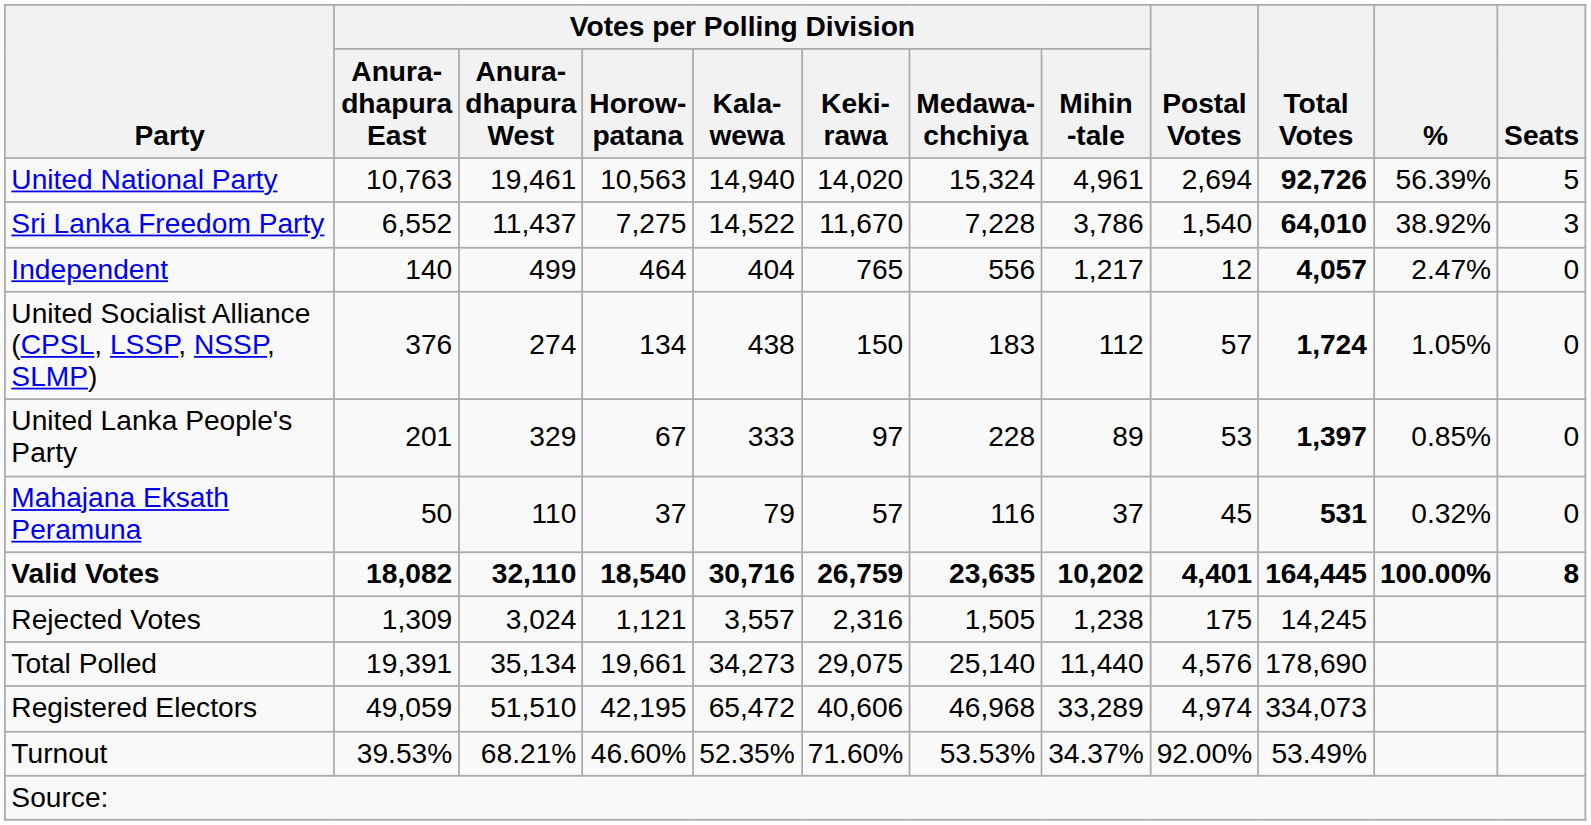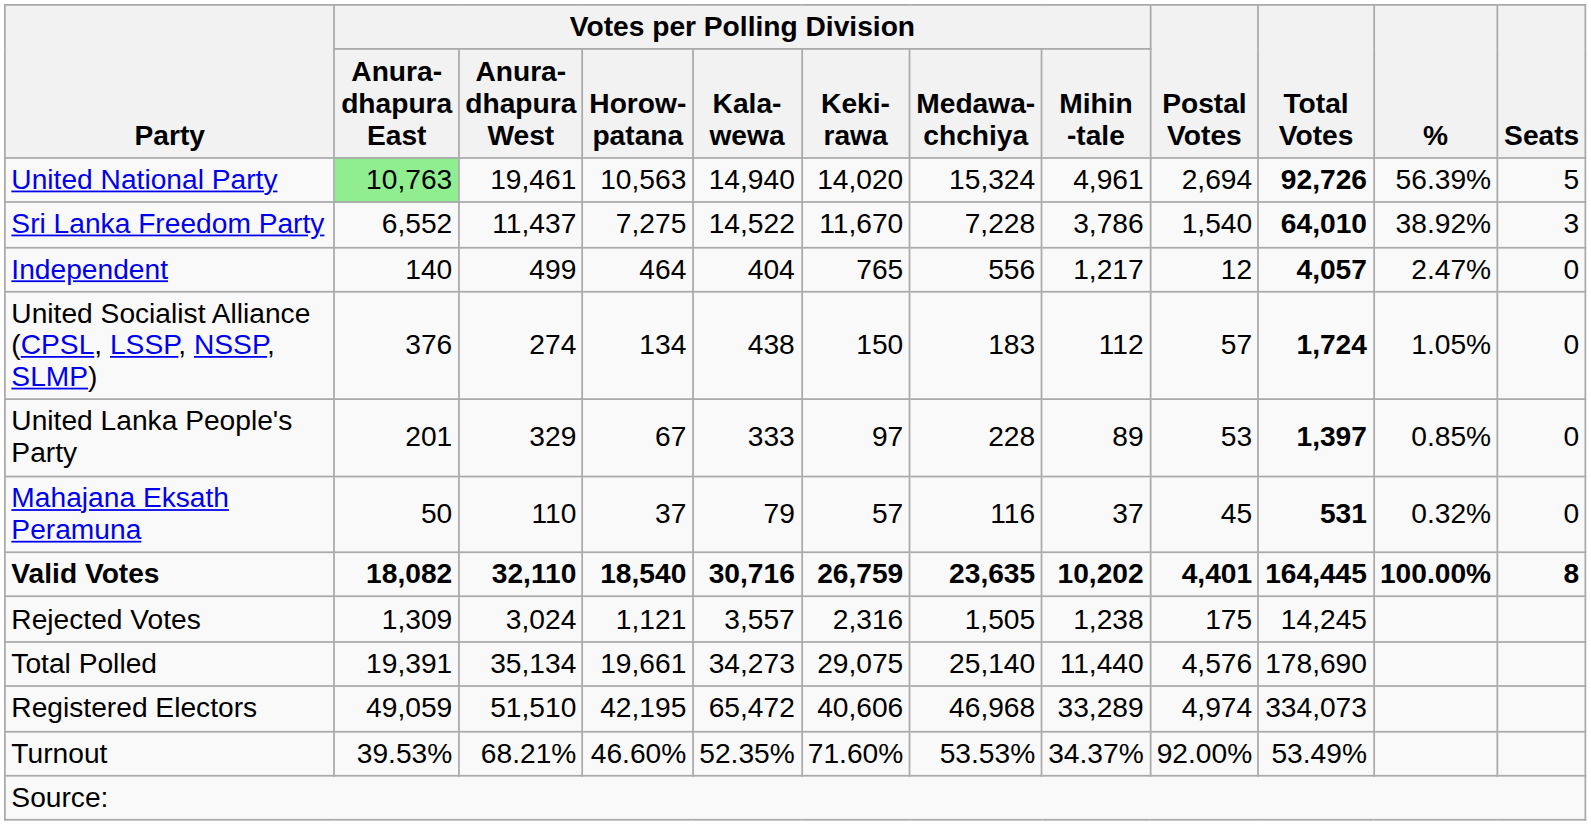(409, 179) no background -> (409, 179) lightgreen background
